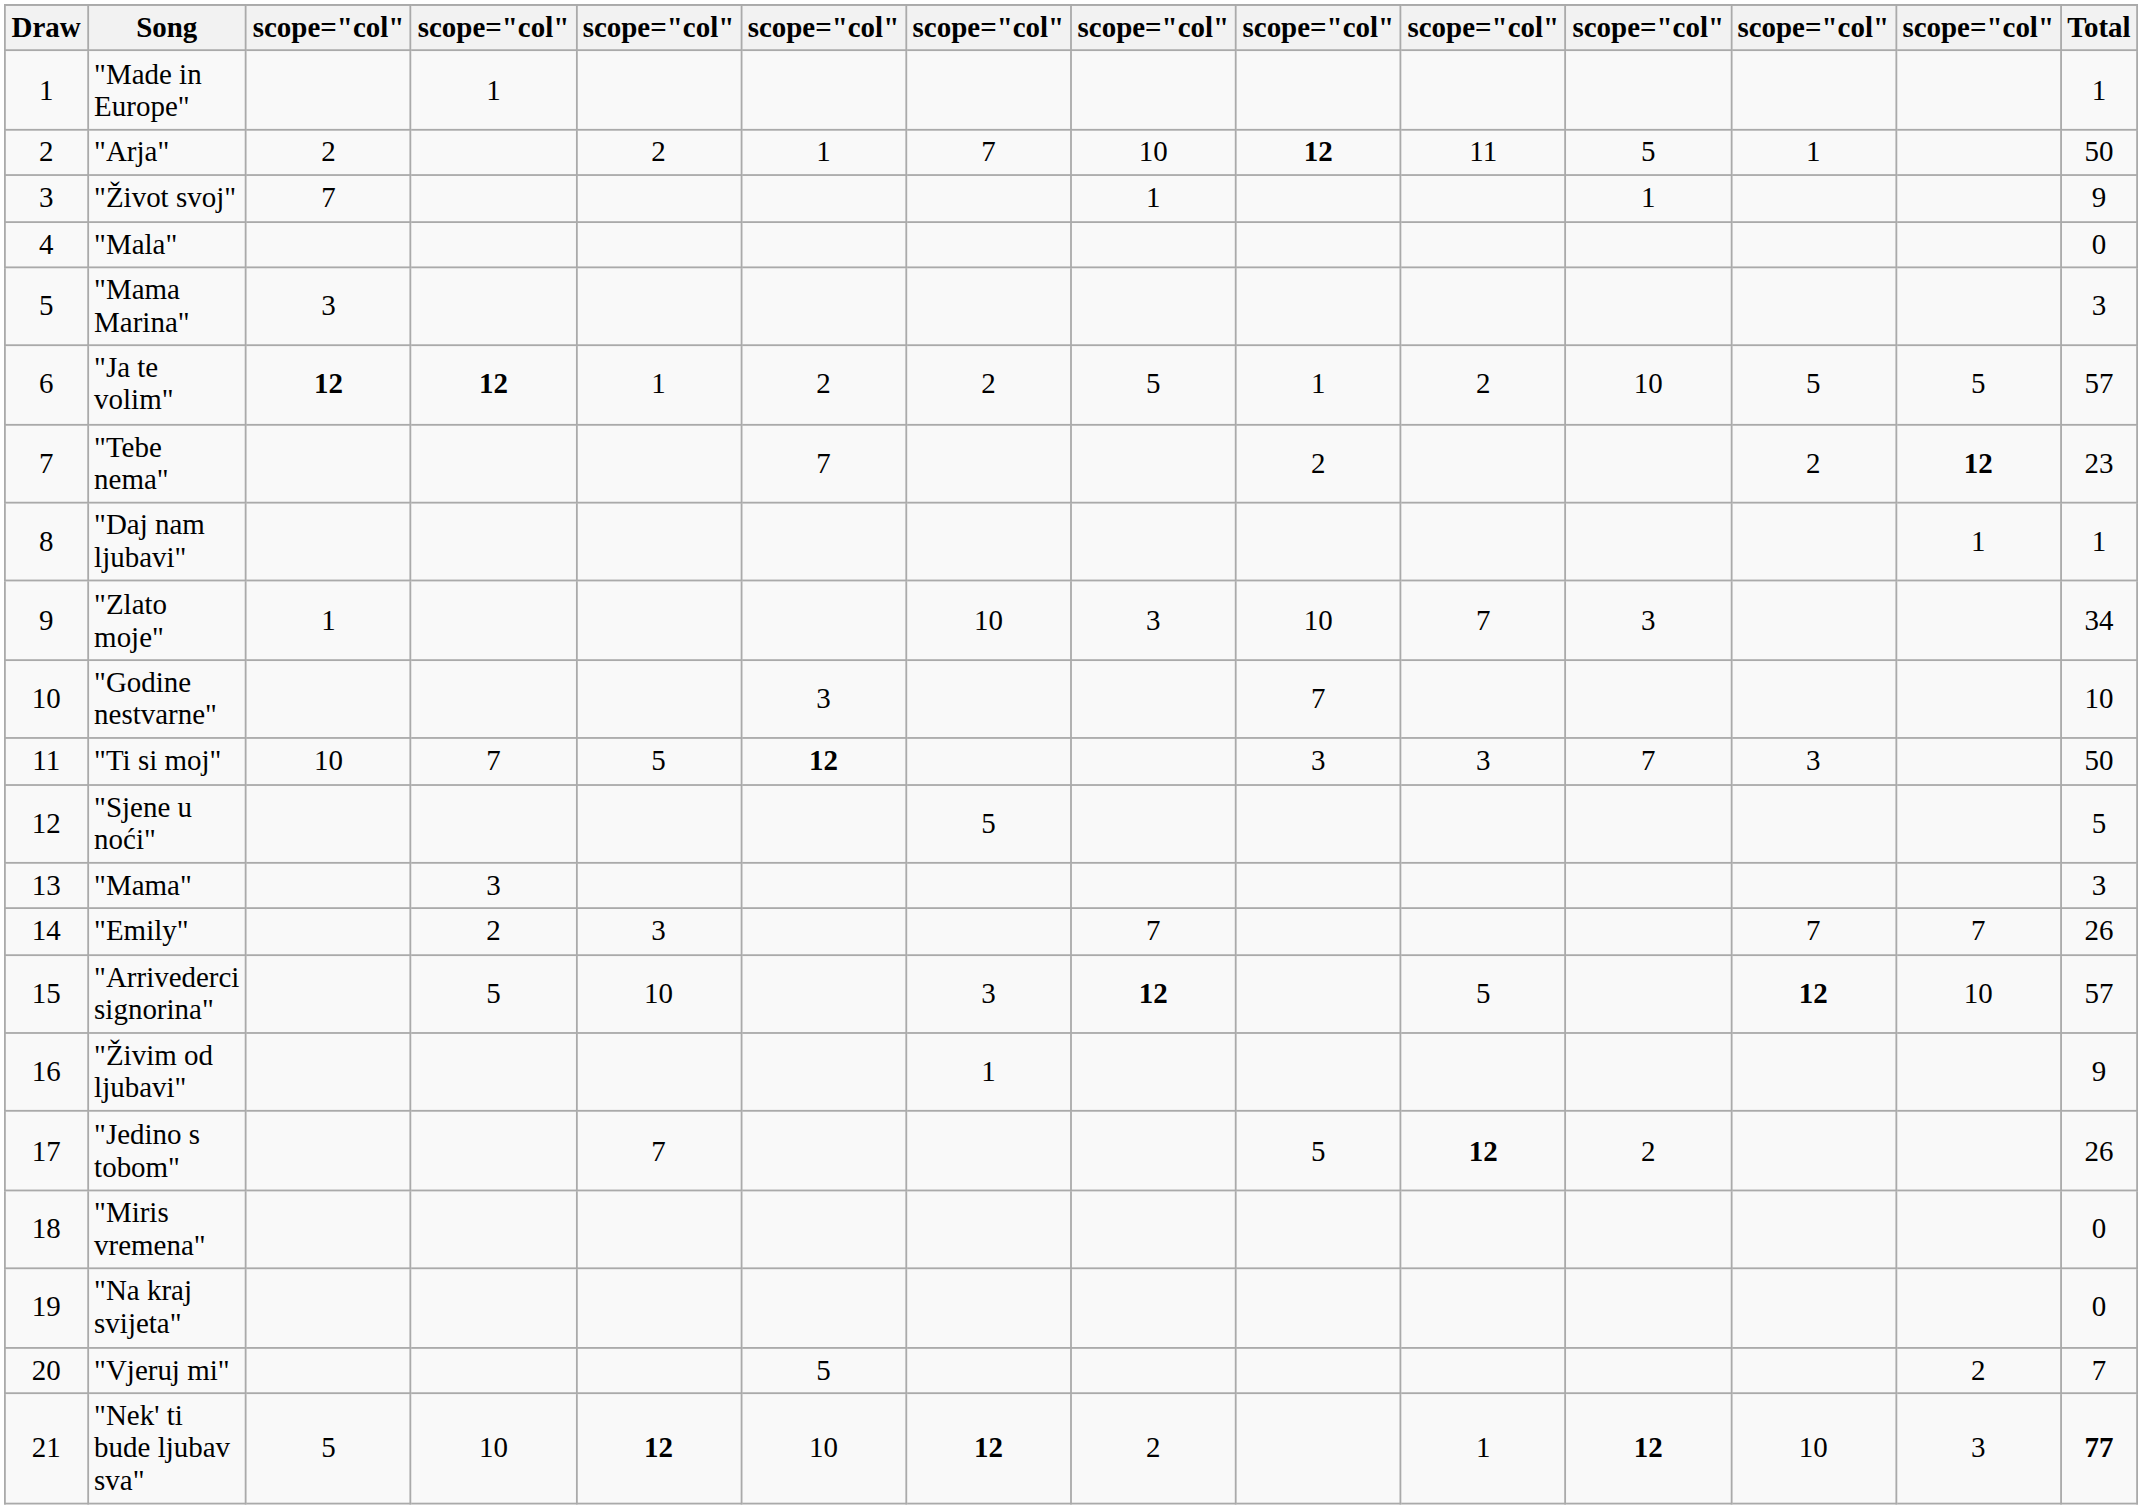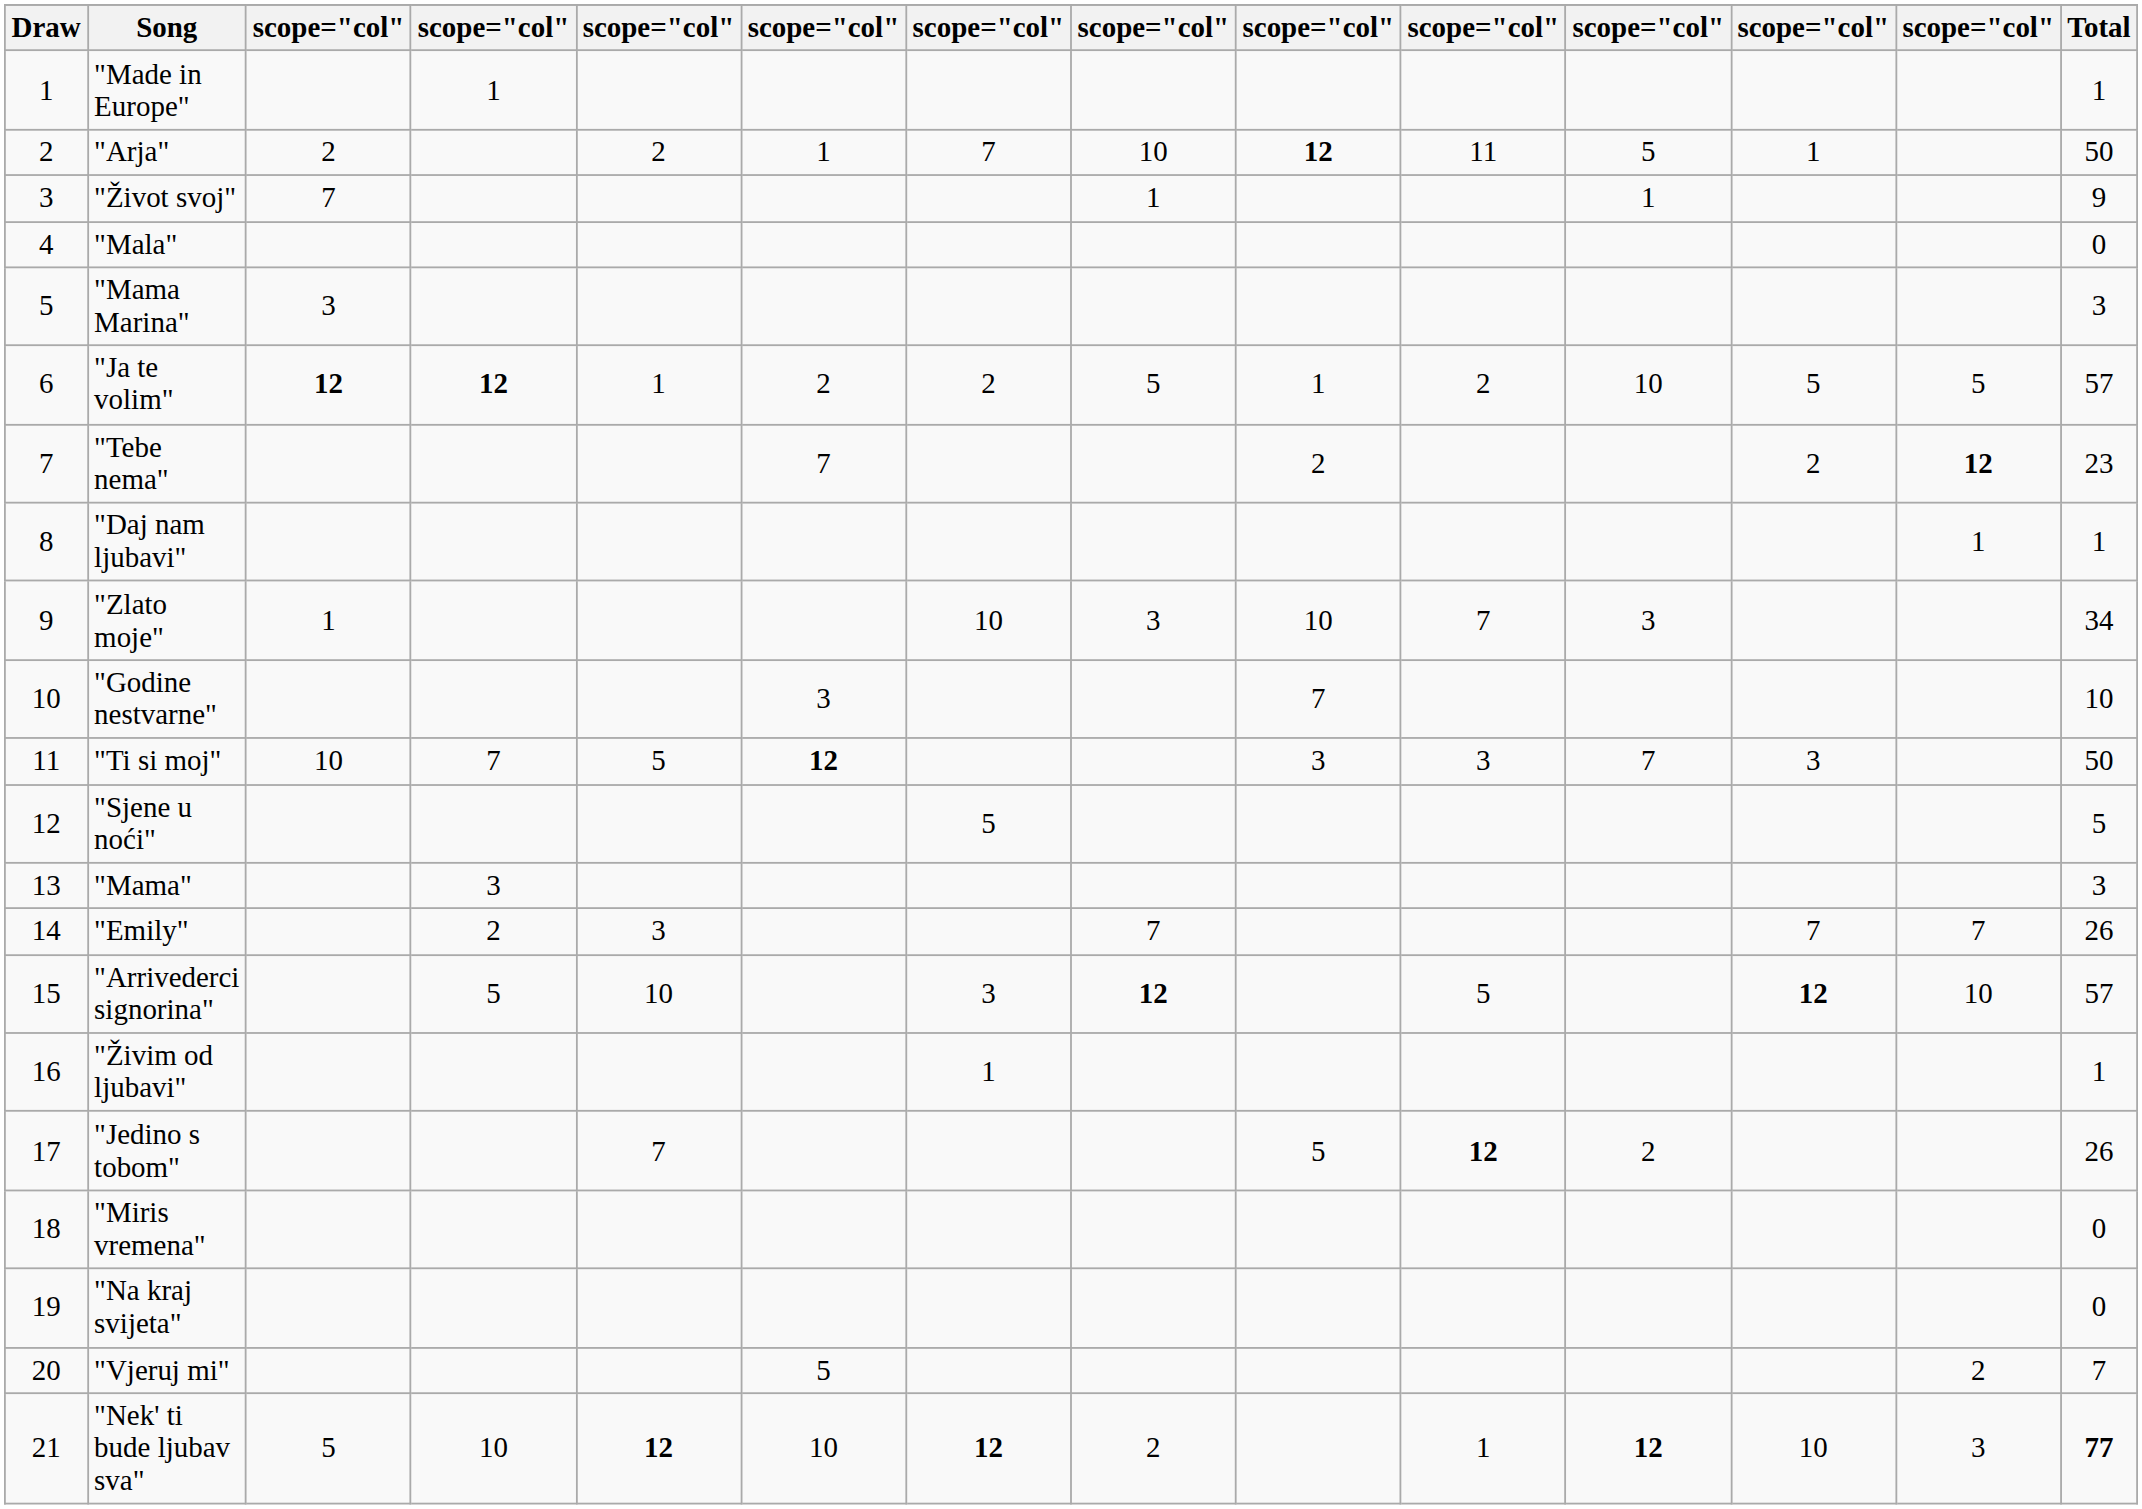(2099, 1071) 9 -> (2099, 1071) 1
